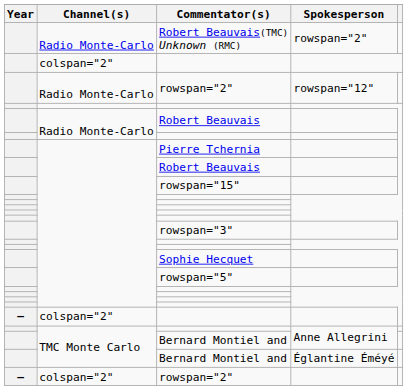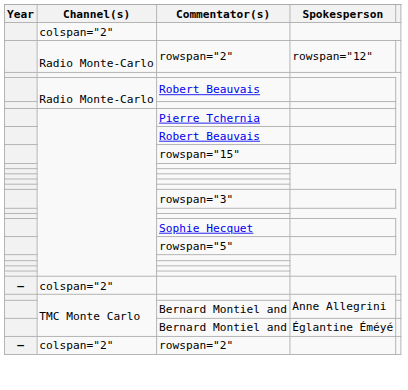- row: (97, 45)
